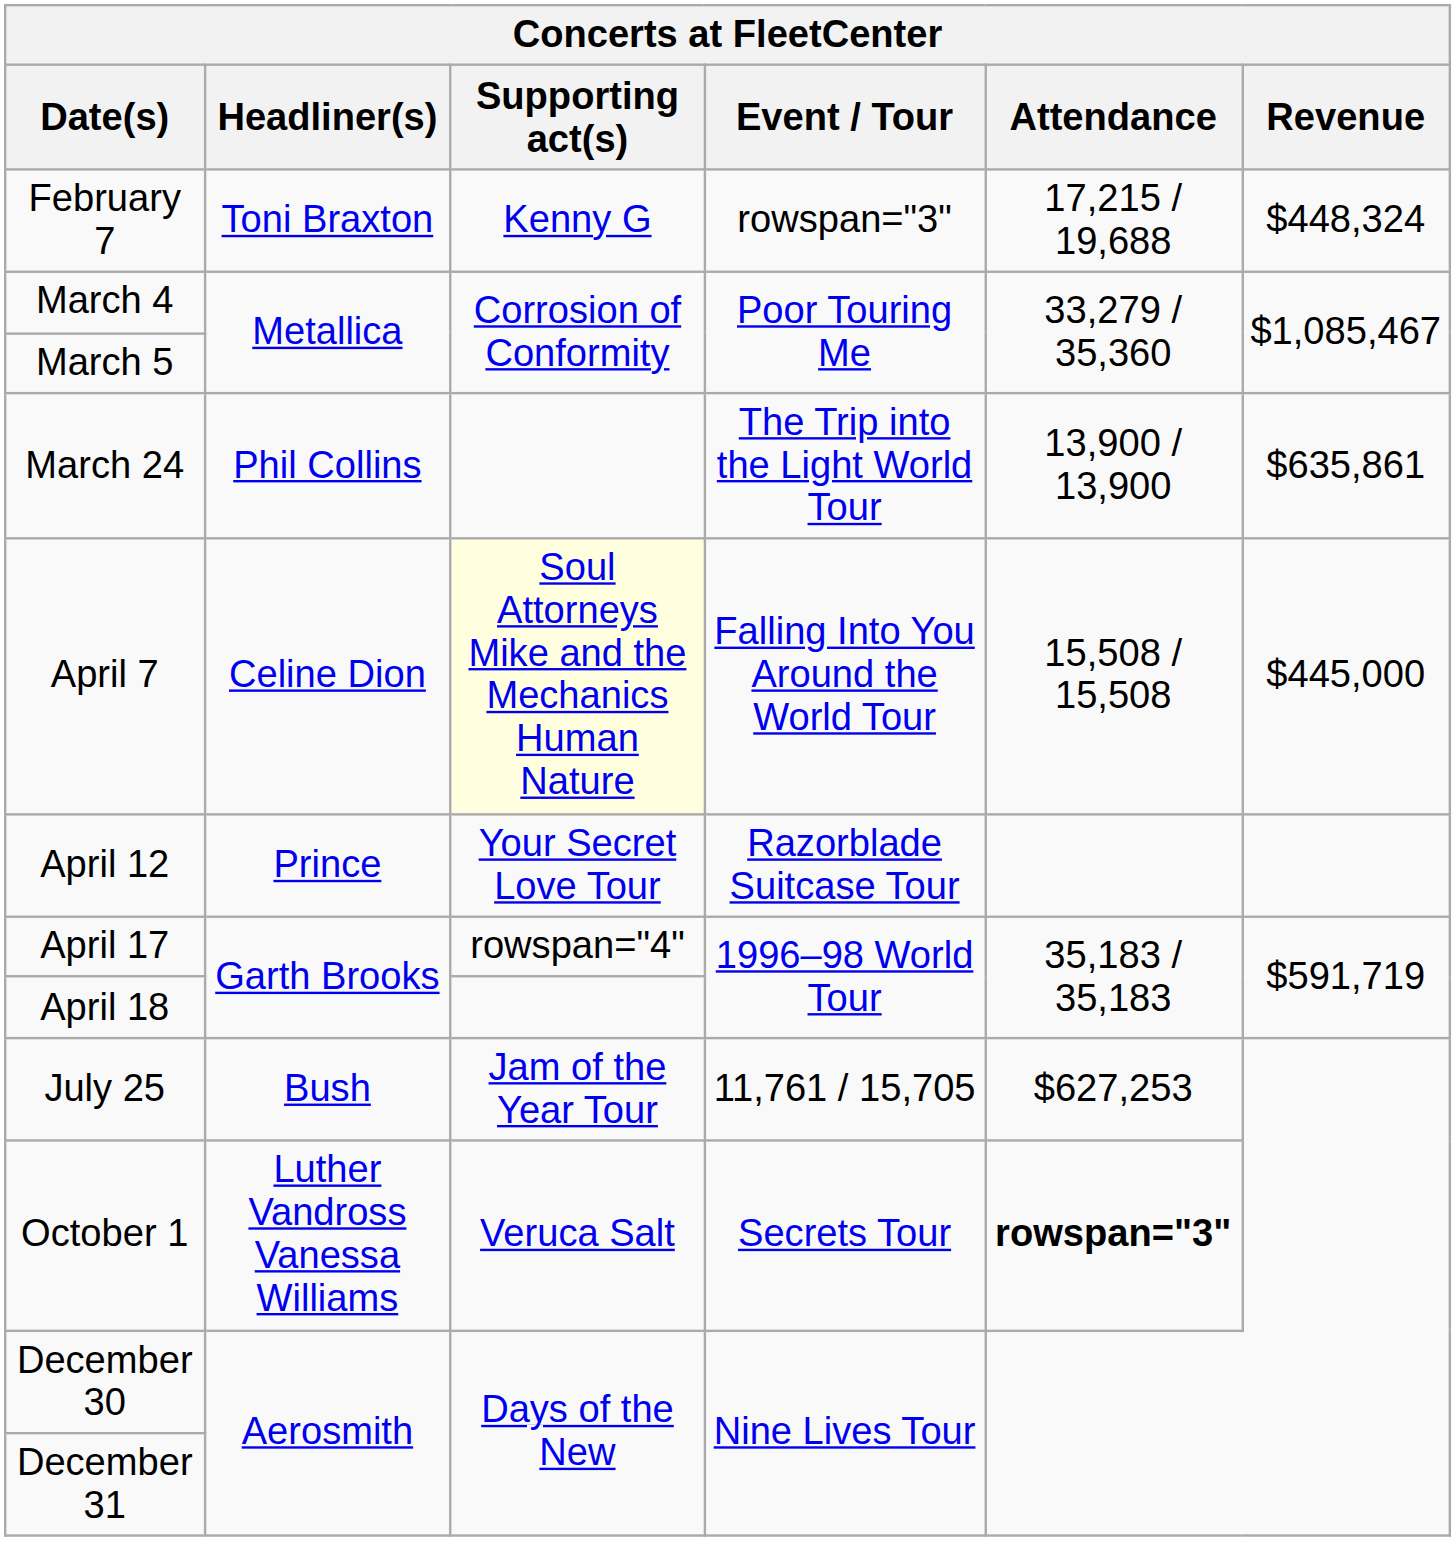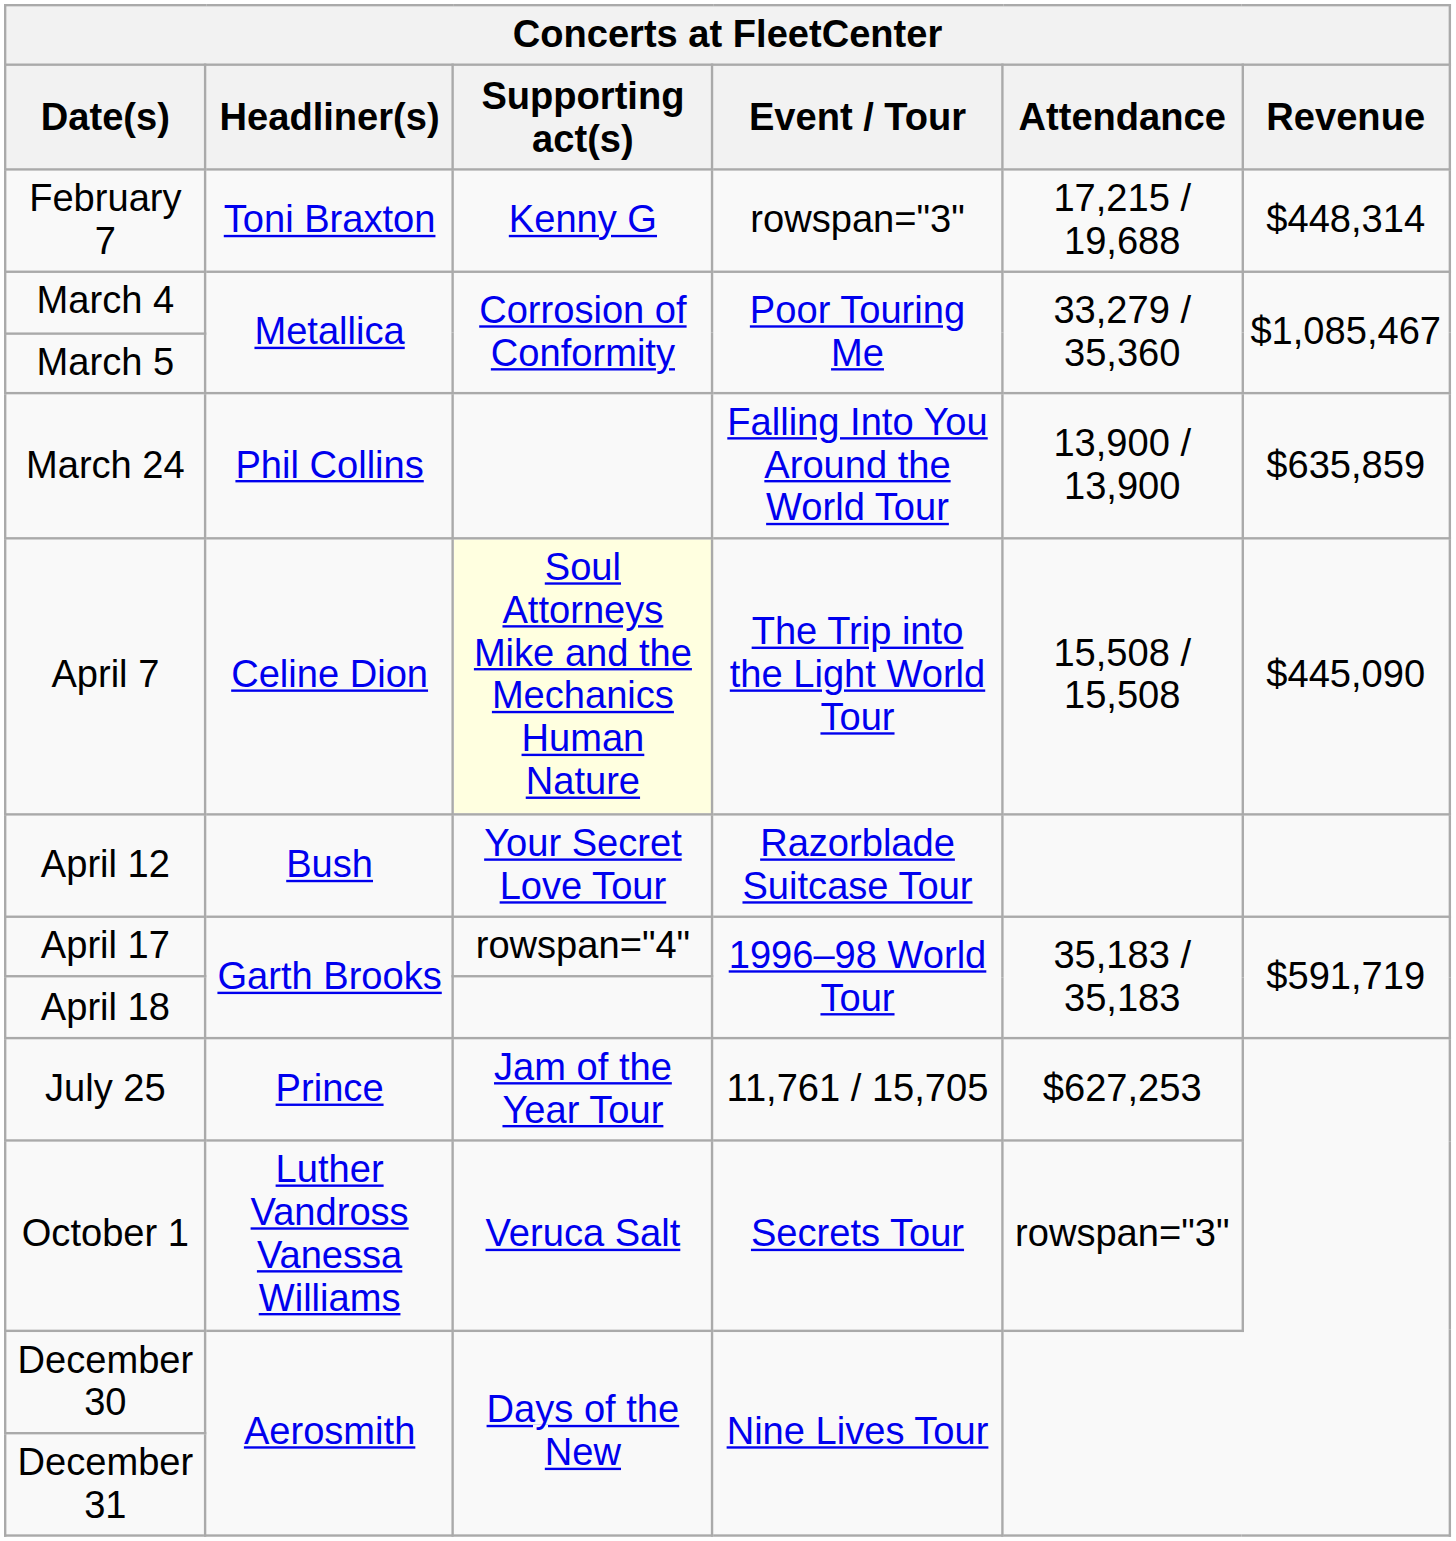(1346, 219) $448,324 -> (1346, 219) $448,314
(845, 465) The Trip into the Light World Tour -> (858, 465) Falling Into You Around the World Tour
(1346, 465) $635,861 -> (1346, 465) $635,859
(845, 675) Falling Into You Around the World Tour -> (858, 675) The Trip into the Light World Tour
(1346, 675) $445,000 -> (1346, 675) $445,090
(327, 864) Prince -> (330, 864) Bush
(327, 1088) Bush -> (330, 1088) Prince
(1113, 1234) bold -> (1122, 1234) normal
